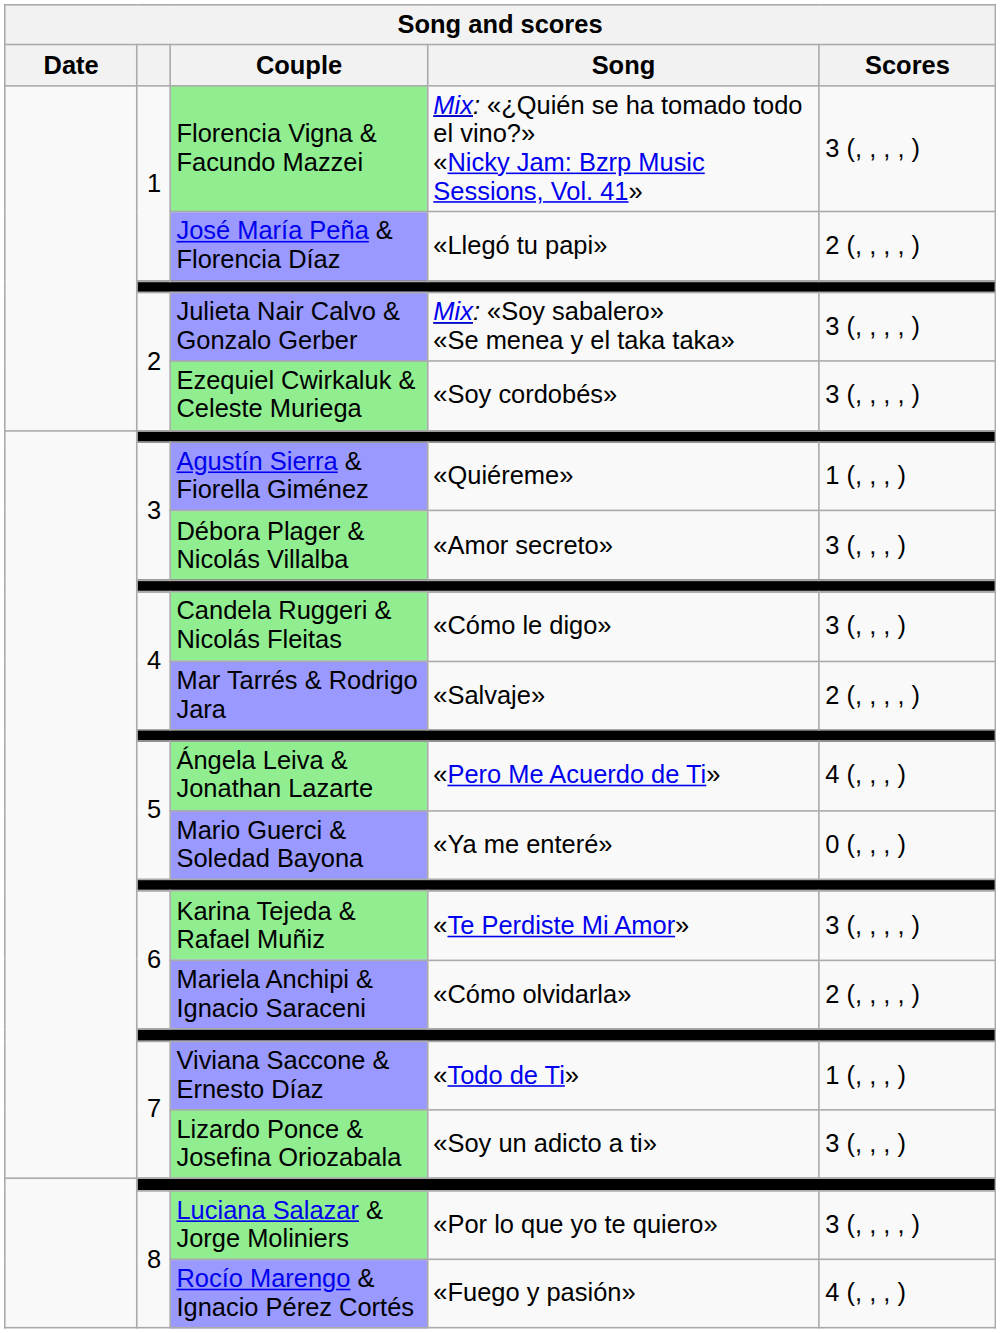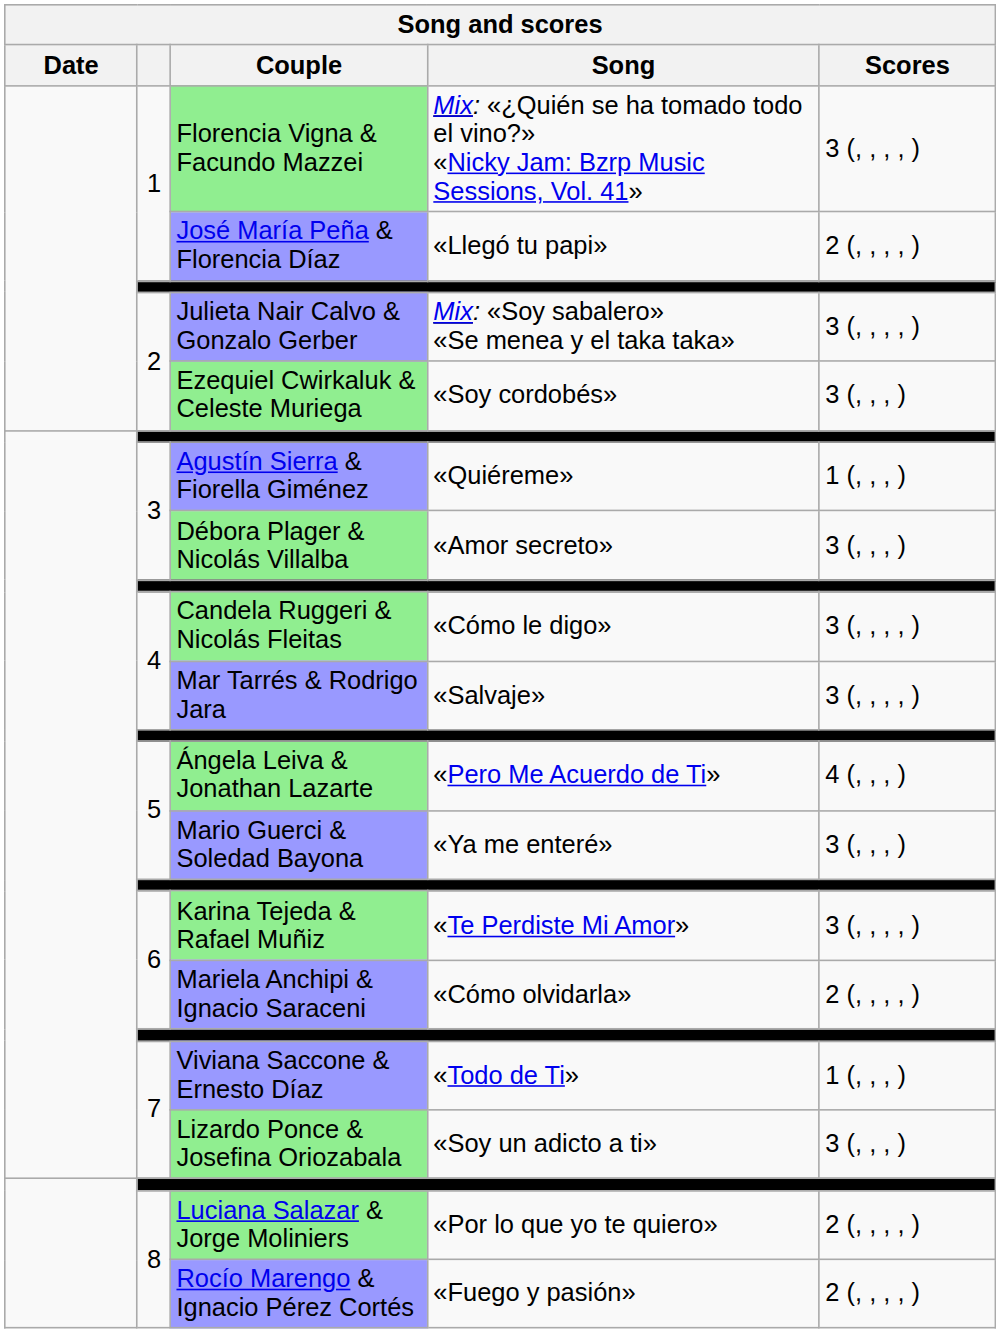(873, 395) 3 (, , , , ) -> (866, 395) 3 (, , , )
(866, 625) 3 (, , , ) -> (873, 625) 3 (, , , , )
(873, 694) 2 (, , , , ) -> (873, 694) 3 (, , , , )
(866, 844) 0 (, , , ) -> (866, 844) 3 (, , , )
(873, 1224) 3 (, , , , ) -> (873, 1224) 2 (, , , , )
(866, 1293) 4 (, , , ) -> (873, 1293) 2 (, , , , )
